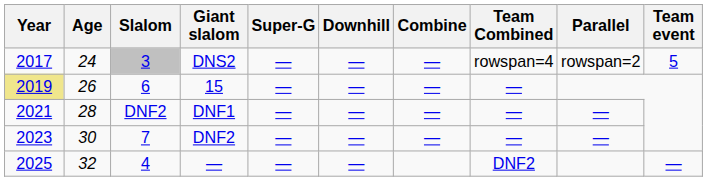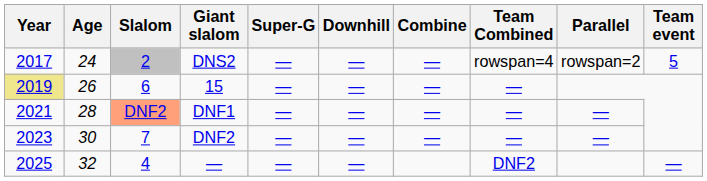(145, 61) 3 -> (145, 61) 2
(145, 112) no background -> (145, 112) lightsalmon background
